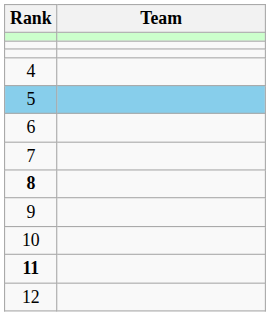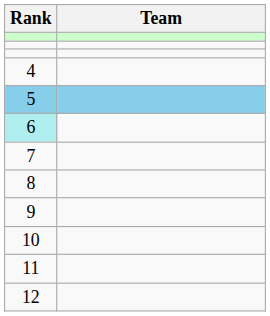(31, 127) no background -> (31, 127) paleturquoise background
(31, 183) bold -> (31, 183) normal
(31, 268) bold -> (31, 268) normal
